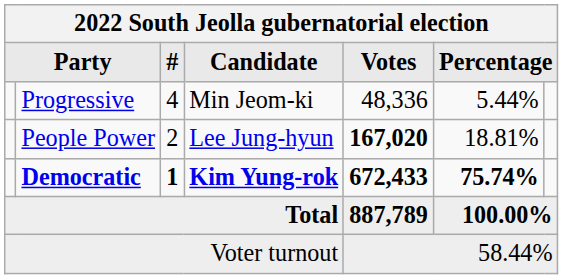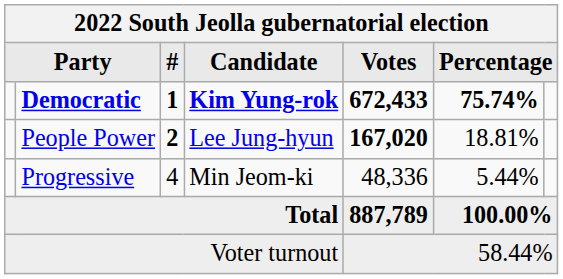rows swapped: (81, 176) <-> (78, 100)
(172, 138) normal -> (172, 138) bold
